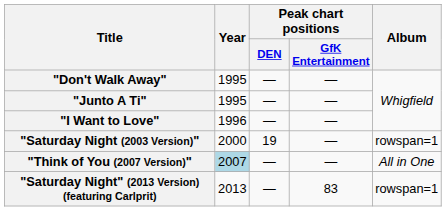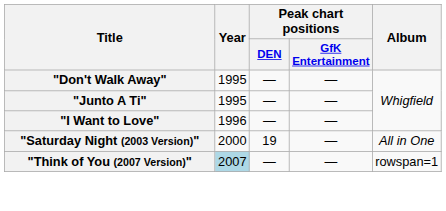(407, 141) rowspan=1 -> (407, 141) All in One
(407, 161) All in One -> (407, 161) rowspan=1
- row: (110, 189)
